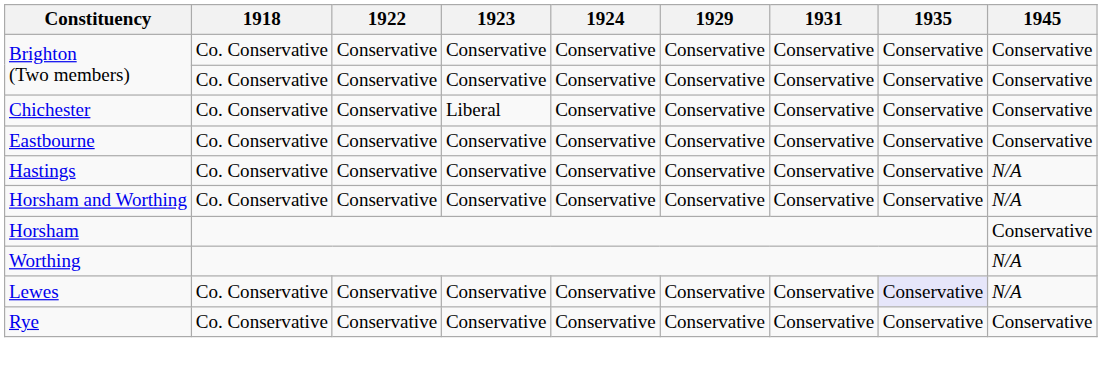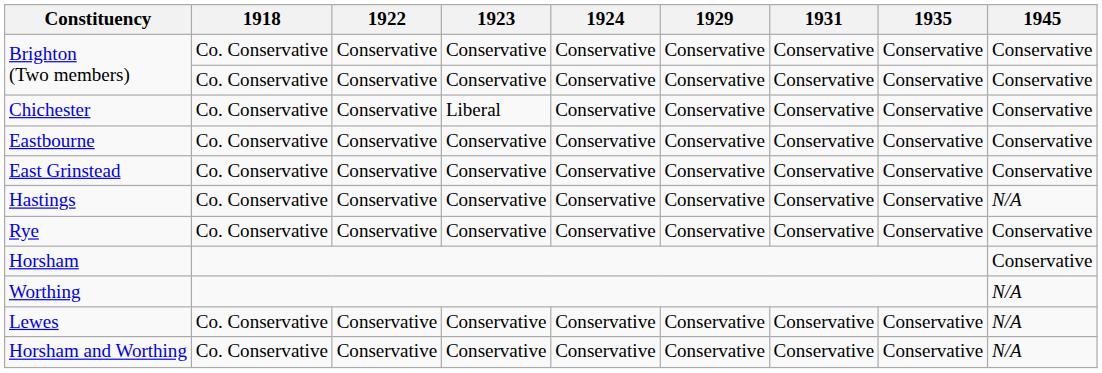+ row: (65, 170)
rows swapped: (98, 200) <-> (24, 321)
(933, 291) lavender background -> (933, 321) no background
